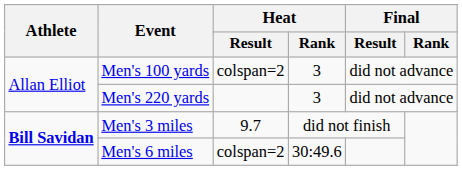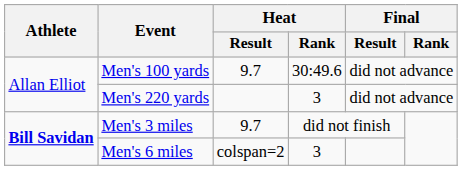(251, 71) colspan=2 -> (251, 71) 9.7
(317, 71) 3 -> (317, 71) 30:49.6
(317, 152) 30:49.6 -> (317, 152) 3
